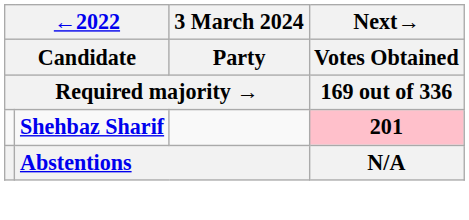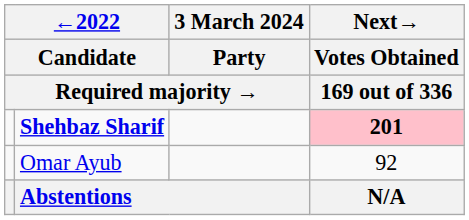+ row: (71, 162)
